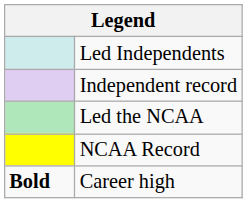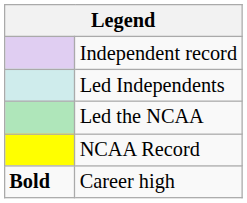rows swapped: (152, 52) <-> (158, 85)
